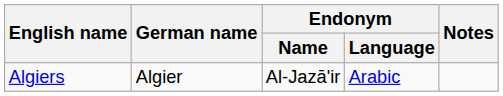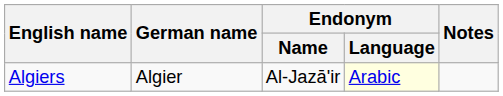(375, 76) no background -> (375, 76) lightyellow background
